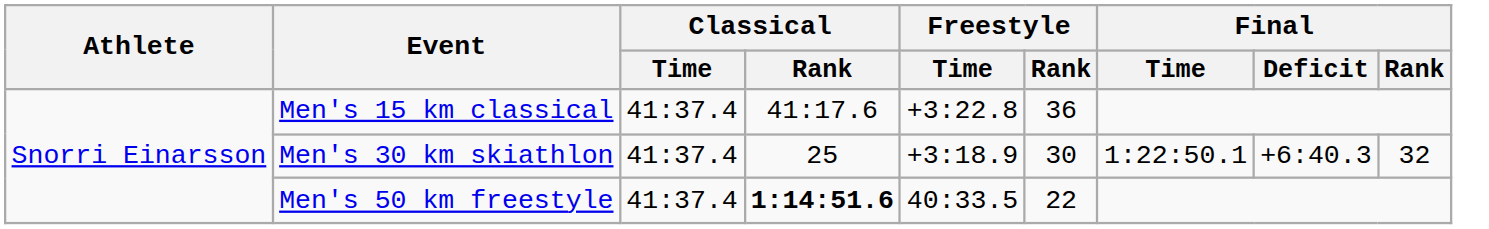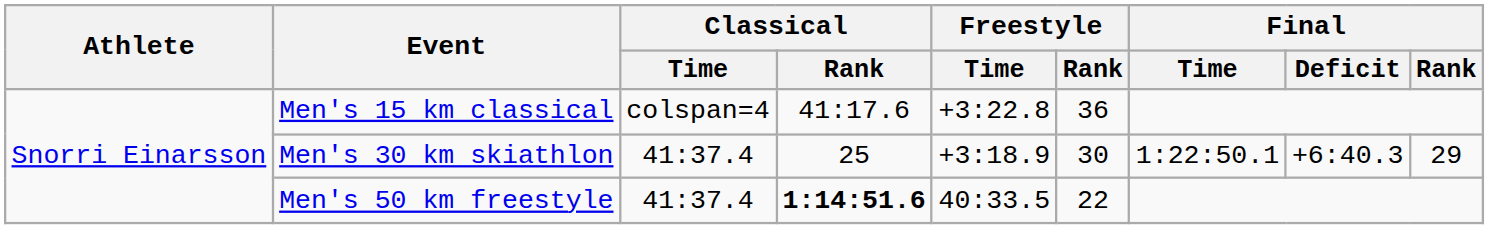(682, 111) 41:37.4 -> (698, 111) colspan=4
(1414, 156) 32 -> (1446, 156) 29
